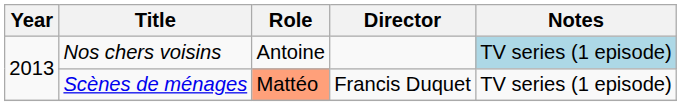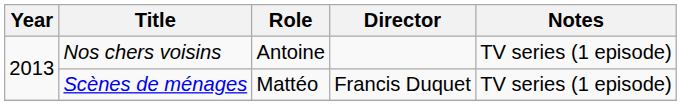(576, 52) lightblue background -> (576, 52) no background
(287, 84) lightsalmon background -> (287, 84) no background
